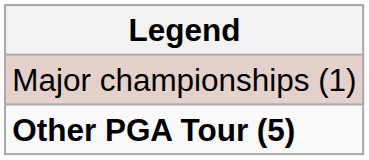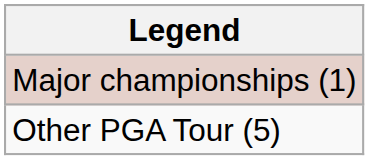(154, 130) bold -> (147, 130) normal
